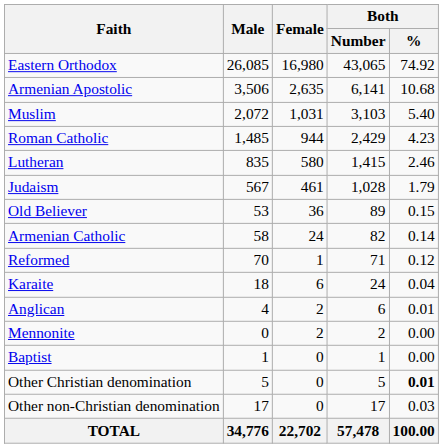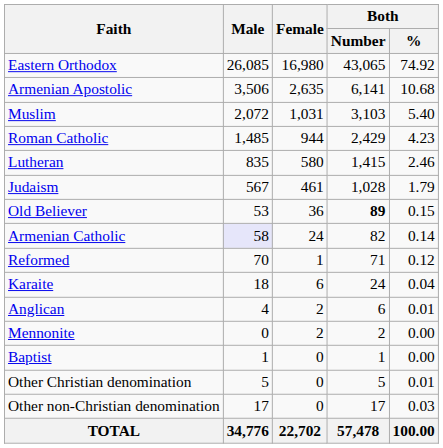(378, 211) normal -> (378, 211) bold
(261, 235) no background -> (261, 235) lavender background
(421, 382) bold -> (421, 382) normal
